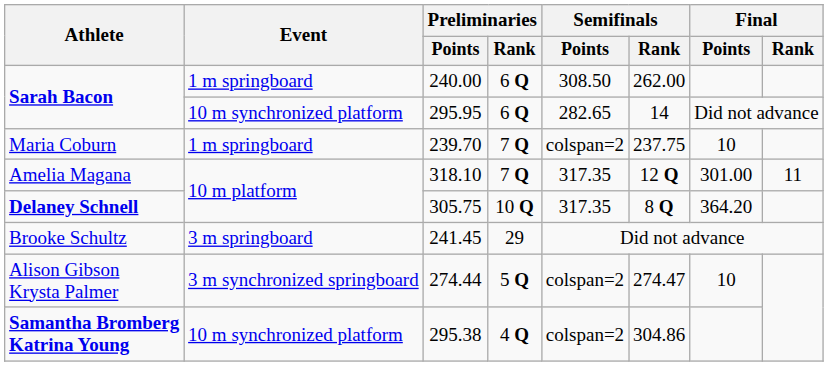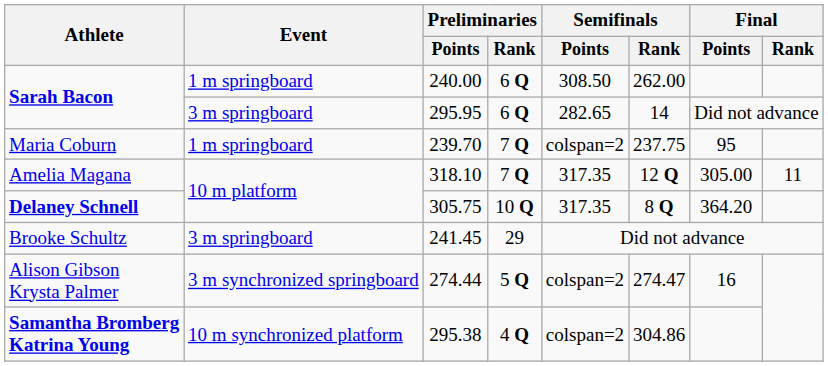(295, 112) 10 m synchronized platform -> (250, 112) 3 m springboard
(726, 144) 10 -> (726, 144) 95
(726, 175) 301.00 -> (726, 175) 305.00
(726, 280) 10 -> (726, 280) 16
